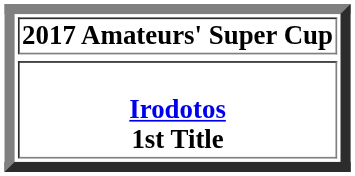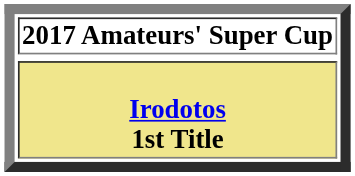(178, 124) no background -> (178, 124) khaki background
